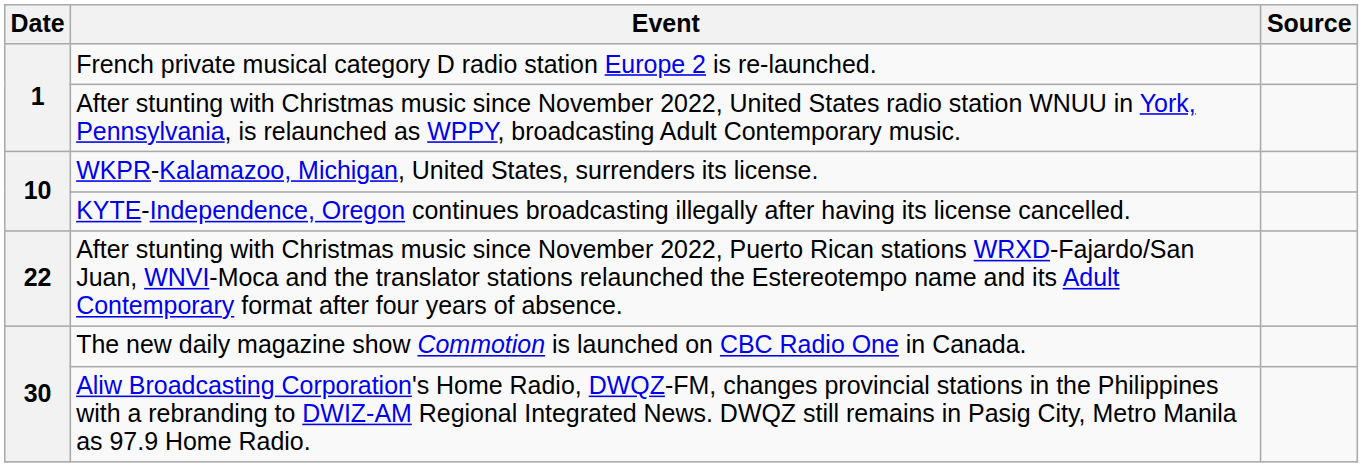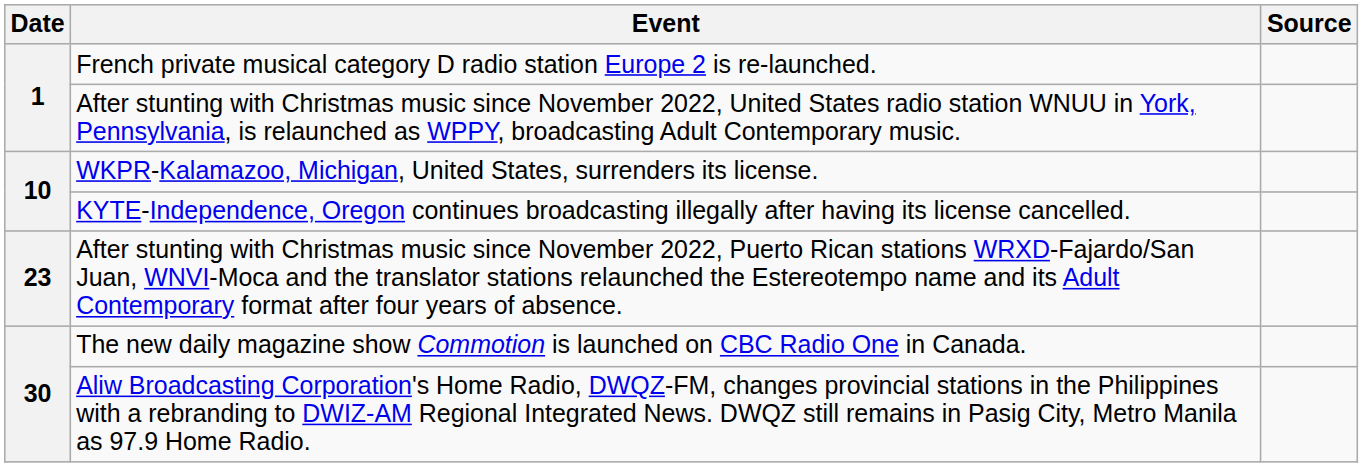(38, 278) 22 -> (38, 278) 23
